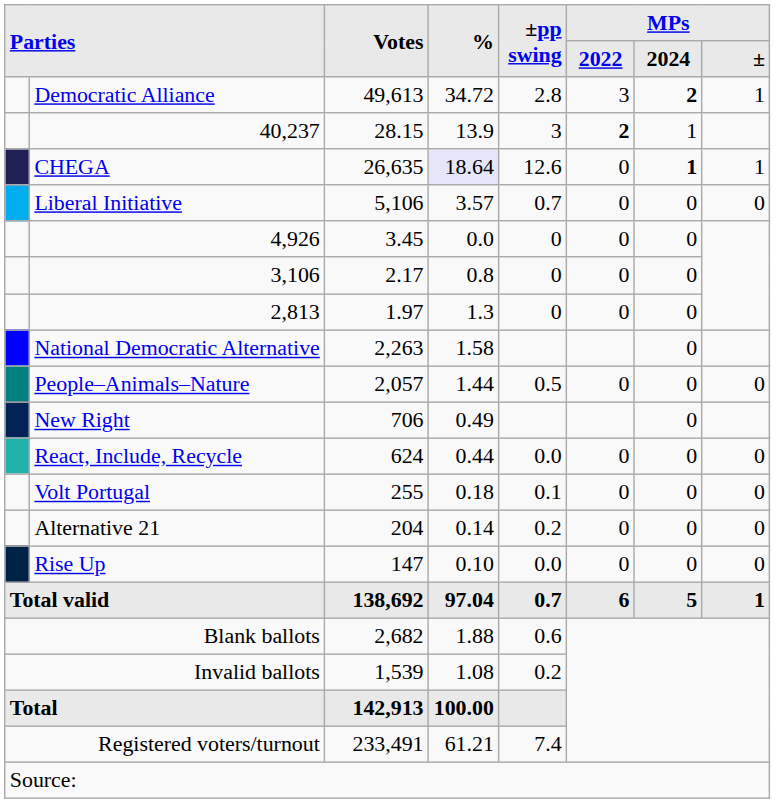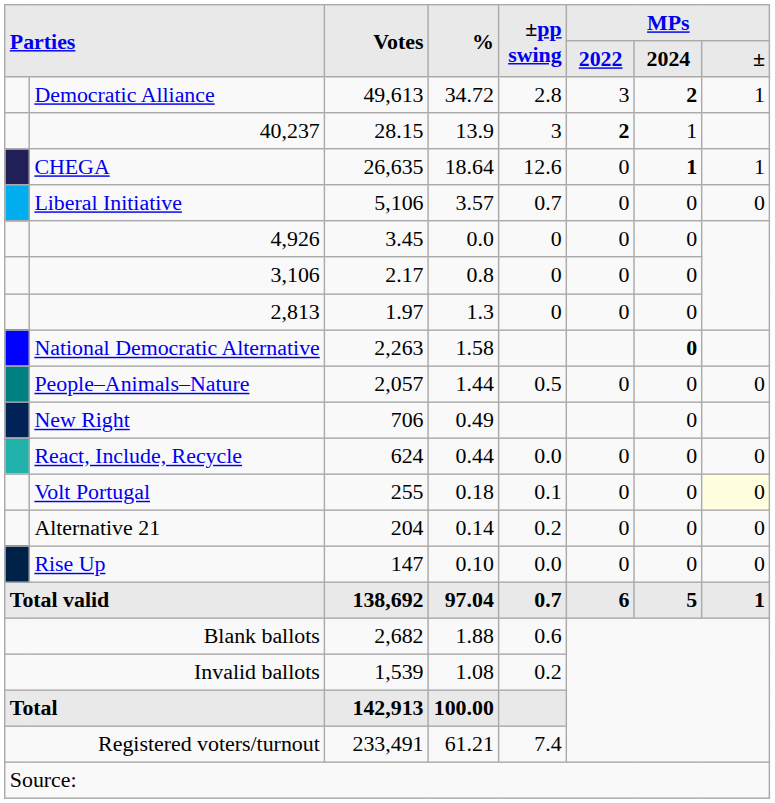(469, 167) lavender background -> (469, 167) no background
(692, 347) normal -> (692, 347) bold
(759, 491) no background -> (759, 491) lightyellow background
